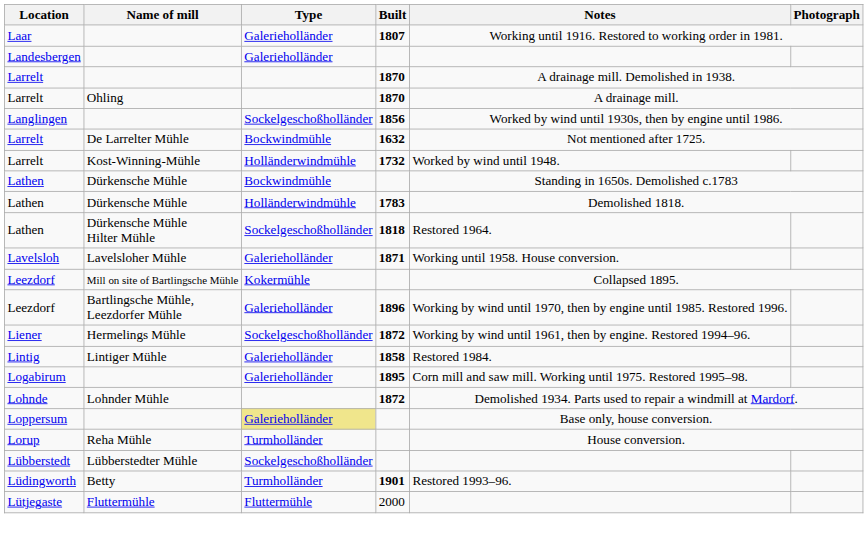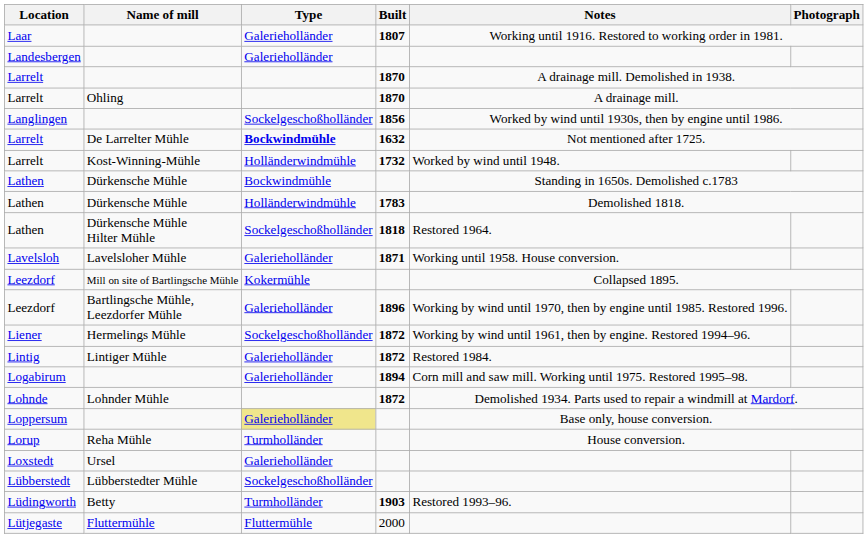(288, 139) normal -> (290, 139) bold
(392, 356) 1858 -> (392, 356) 1872
(392, 377) 1895 -> (392, 377) 1894
+ row: (30, 460)
(392, 481) 1901 -> (392, 502) 1903
